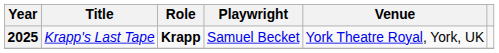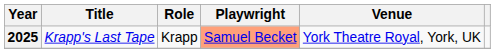(181, 37) bold -> (179, 37) normal
(253, 37) no background -> (250, 37) lightsalmon background
